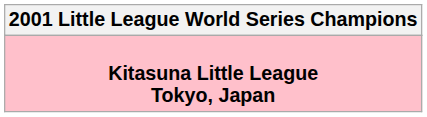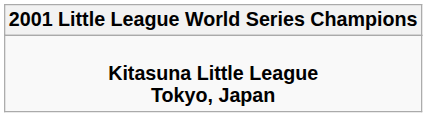(213, 84) pink background -> (213, 84) no background
